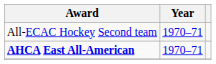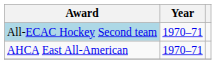(82, 31) no background -> (82, 31) lightblue background
(71, 50) bold -> (67, 50) normal
